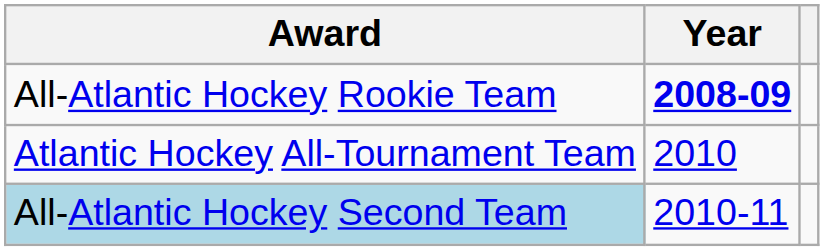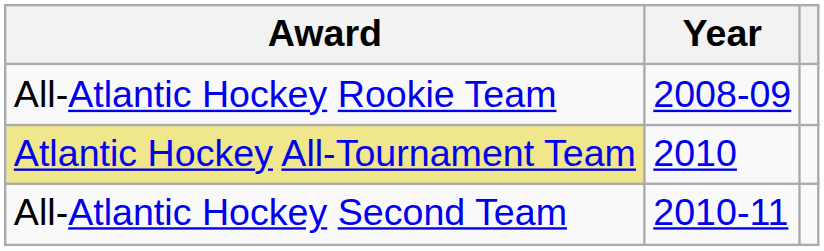(722, 93) bold -> (722, 93) normal
(325, 153) no background -> (325, 153) khaki background
(290, 213) lightblue background -> (290, 213) no background
